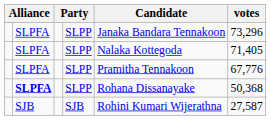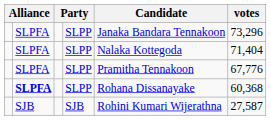(247, 50) 71,405 -> (247, 50) 71,404
(247, 87) 50,368 -> (247, 87) 60,368
